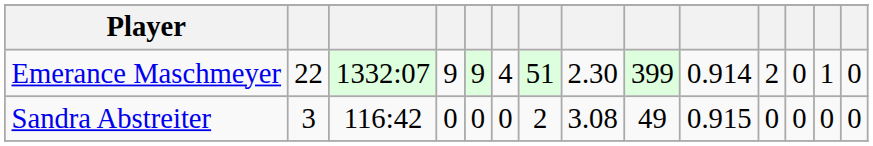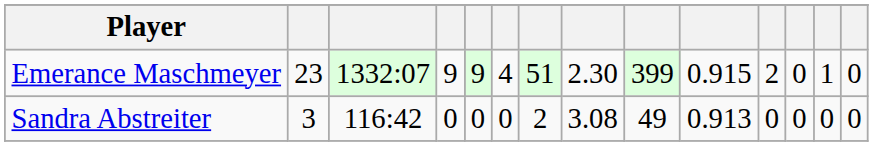(309, 72) 22 -> (309, 72) 23
(719, 72) 0.914 -> (719, 72) 0.915
(719, 118) 0.915 -> (719, 118) 0.913
